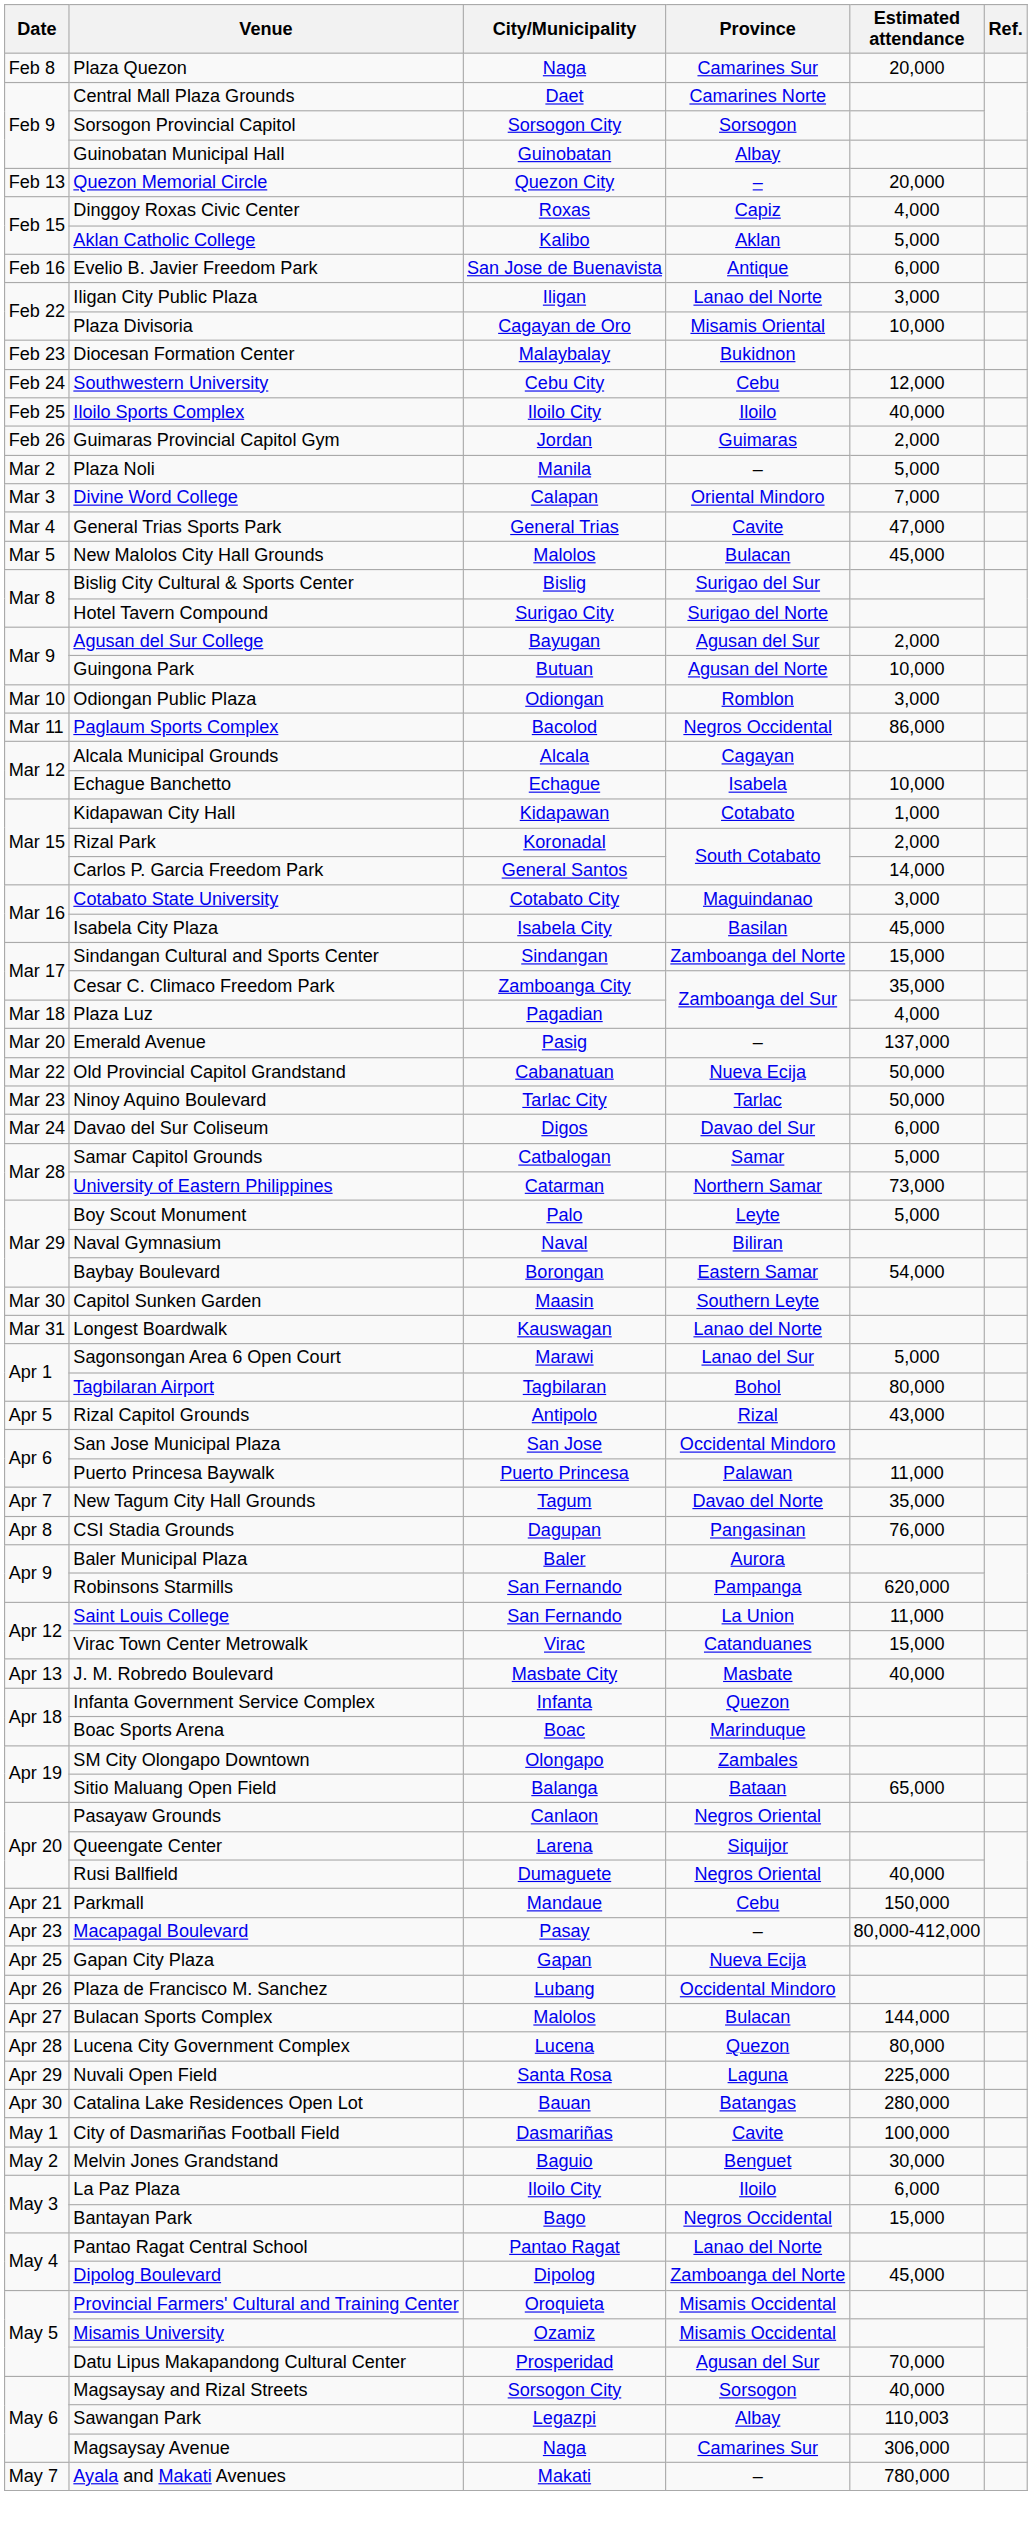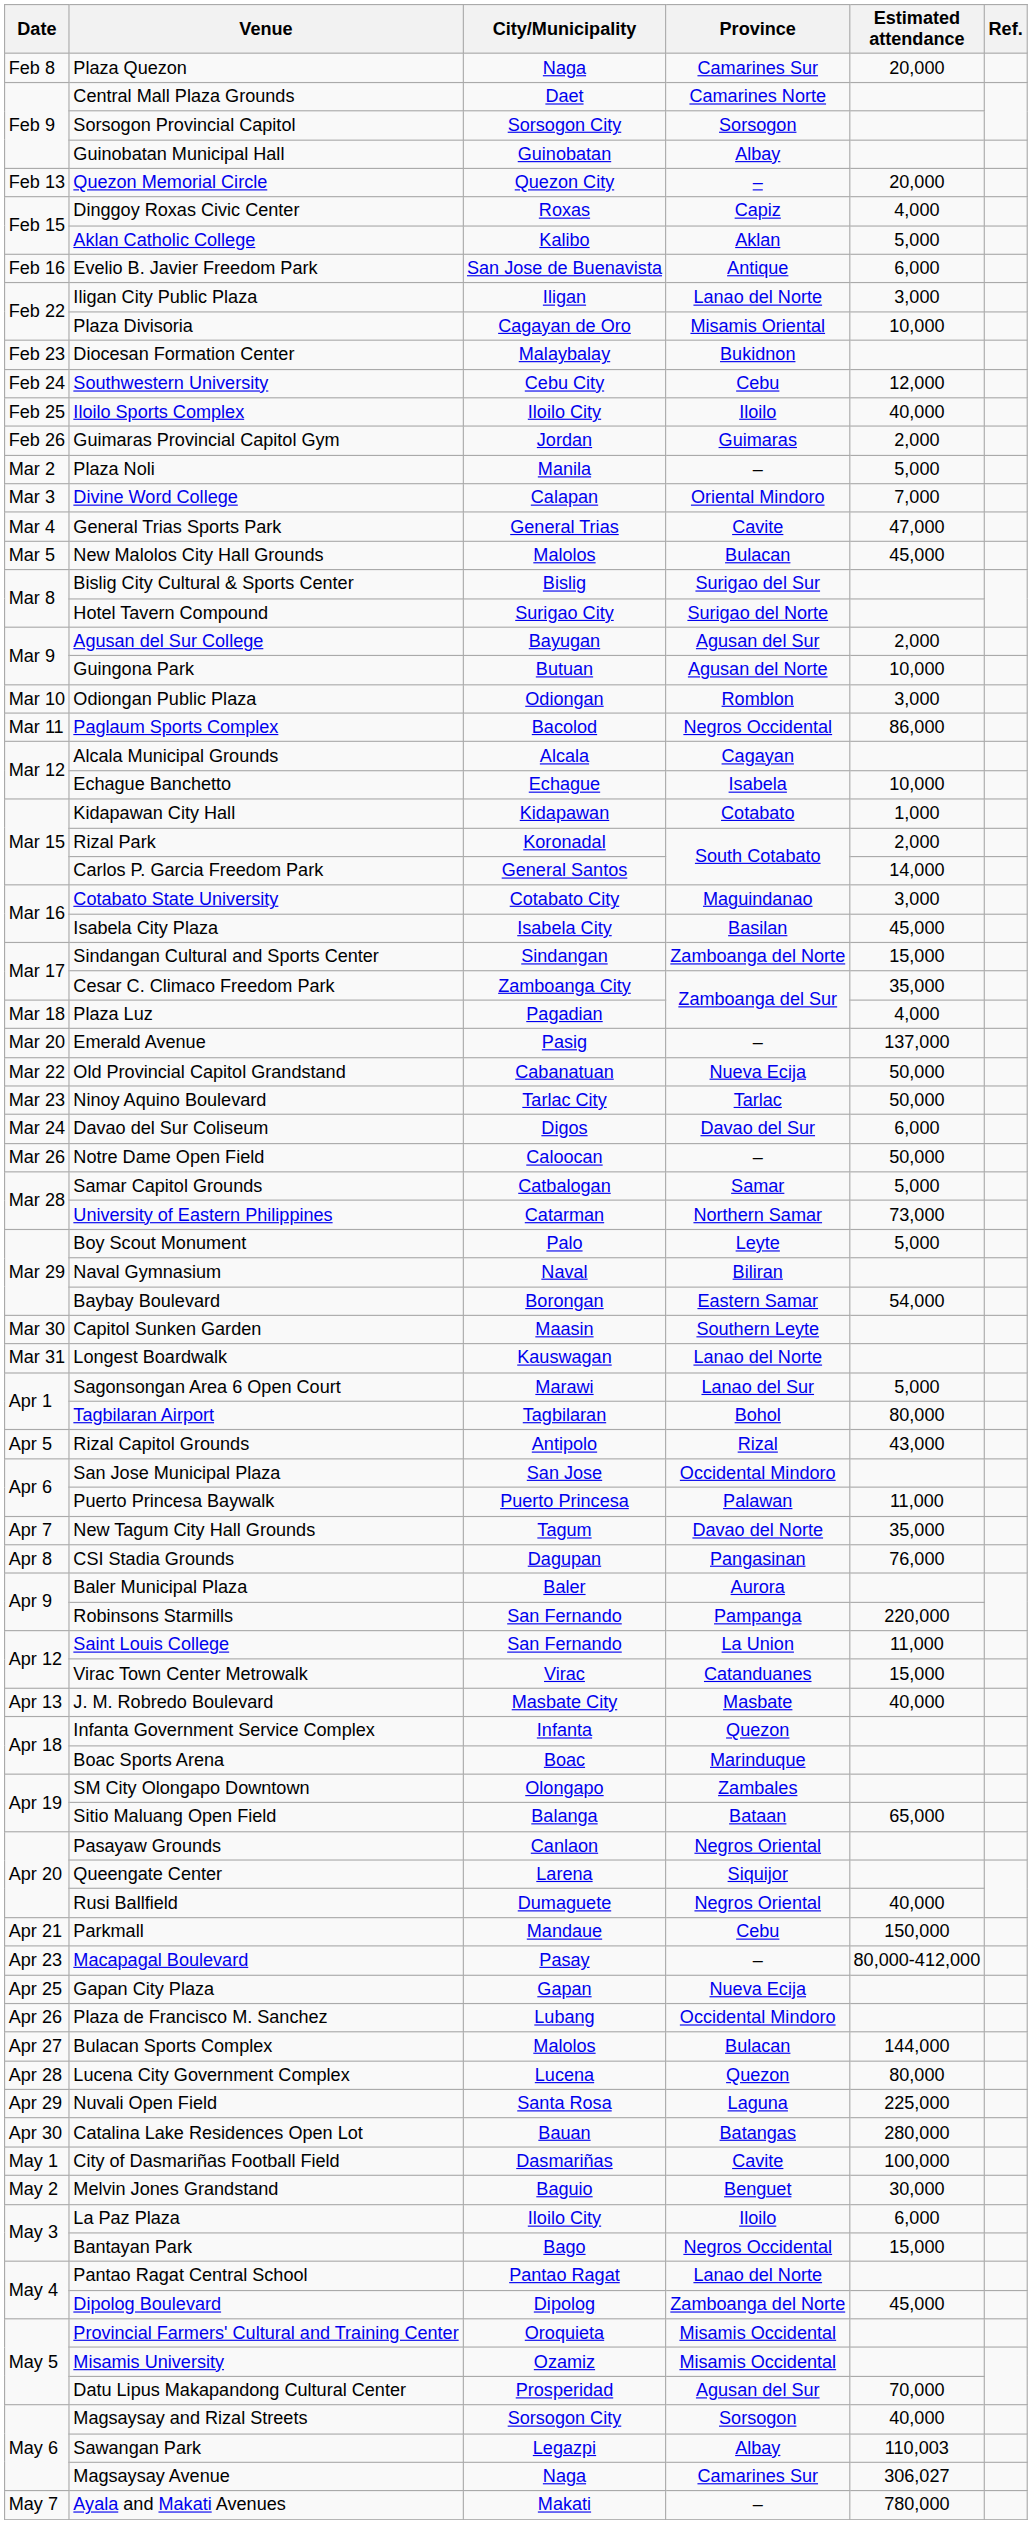+ row: (169, 1157)
(917, 1587) 620,000 -> (917, 1616) 220,000
(917, 2447) 306,000 -> (917, 2476) 306,027
